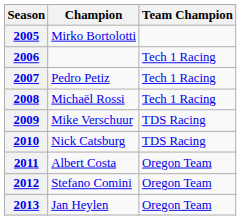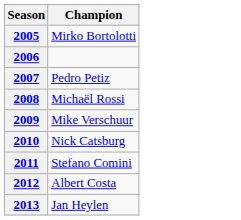- column: (187, 14)
(84, 162) Albert Costa -> (91, 162) Stefano Comini
(91, 183) Stefano Comini -> (84, 183) Albert Costa
